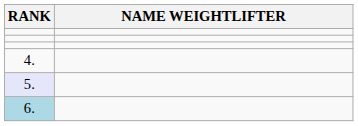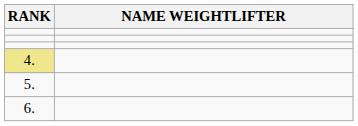(29, 61) no background -> (29, 61) khaki background
(29, 85) lavender background -> (29, 85) no background
(29, 109) lightblue background -> (29, 109) no background
